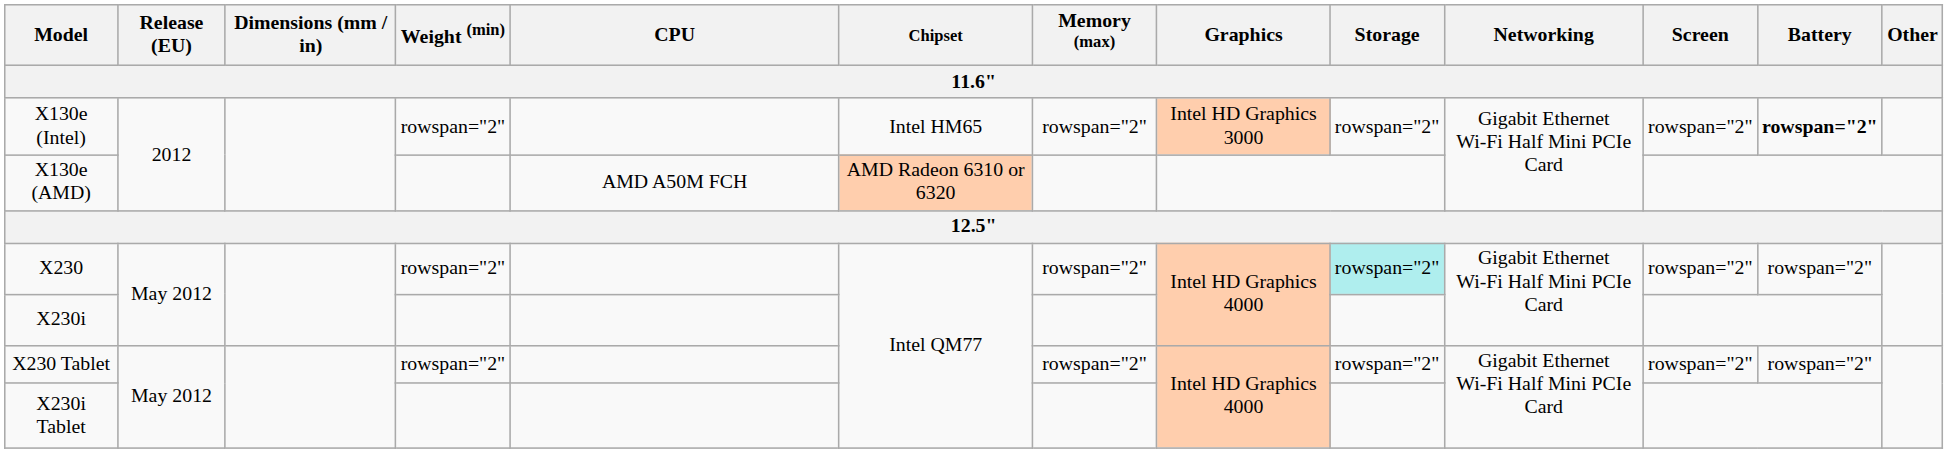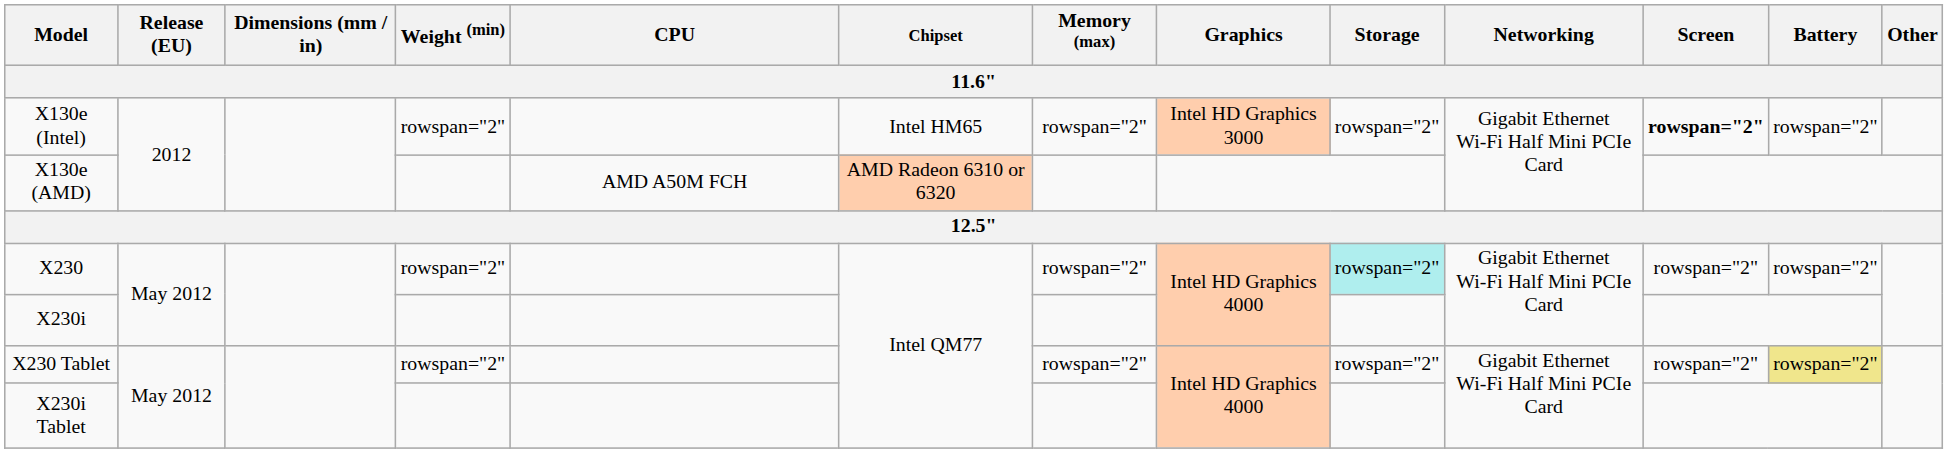(1700, 125) normal -> (1706, 125) bold
(1820, 125) bold -> (1825, 125) normal
(1820, 363) no background -> (1825, 363) khaki background
